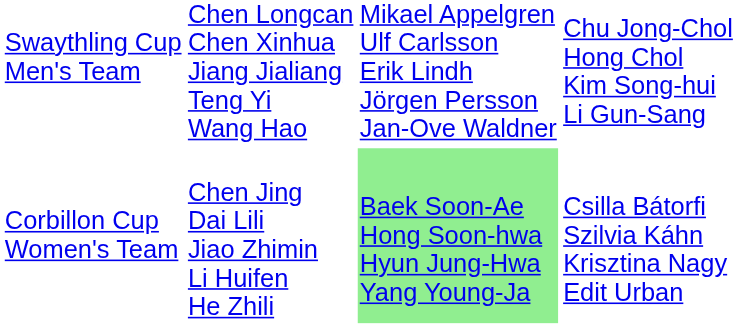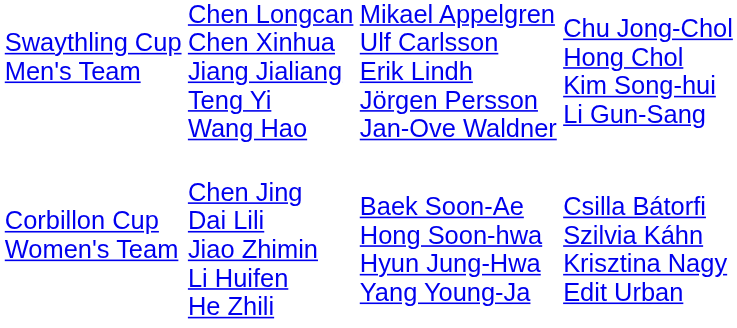(451, 249) lightgreen background -> (451, 249) no background
